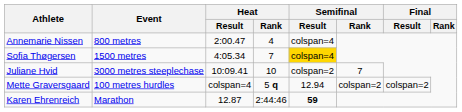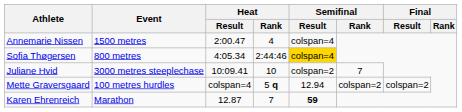(117, 41) 800 metres -> (120, 41) 1500 metres
(120, 56) 1500 metres -> (117, 56) 800 metres
(271, 56) 7 -> (271, 56) 2:44:46
(271, 100) 2:44:46 -> (271, 100) 7
